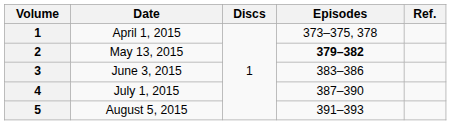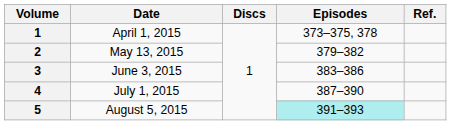(340, 52) bold -> (340, 52) normal
(340, 110) no background -> (340, 110) paleturquoise background
